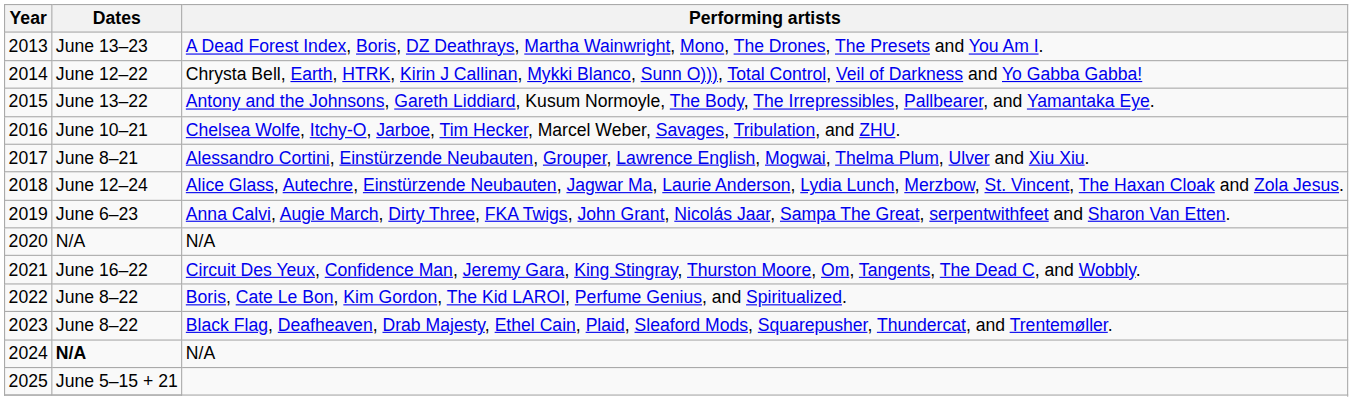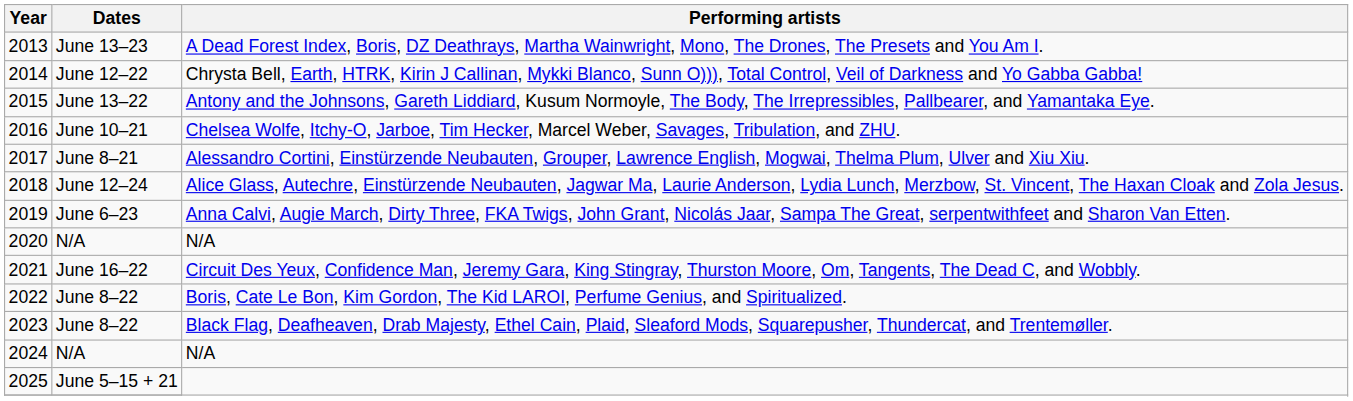(71, 353) bold -> (71, 353) normal
